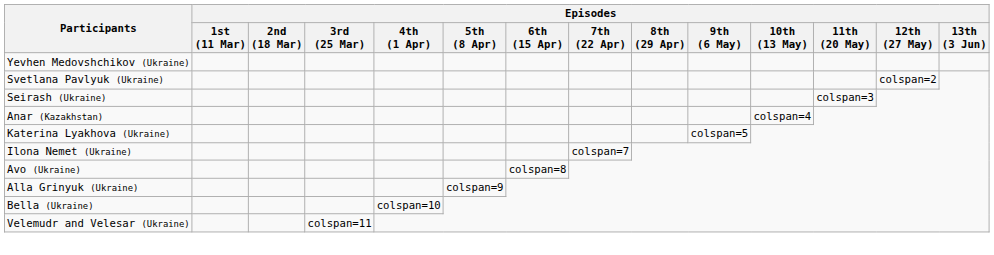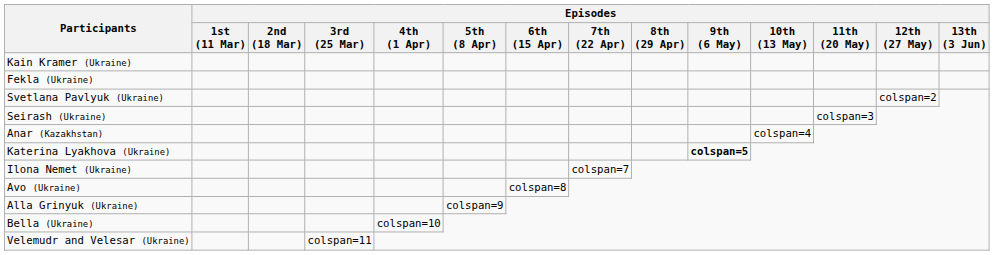+ row: (69, 62)
+ row: (50, 79)
- row: (98, 62)
(719, 133) normal -> (719, 151) bold
